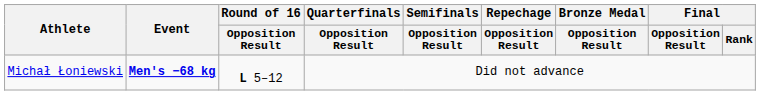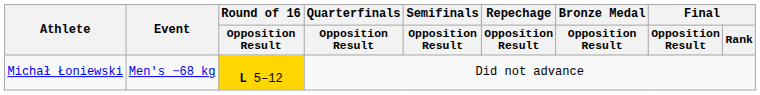(172, 72) bold -> (172, 72) normal
(261, 79) no background -> (261, 79) gold background
